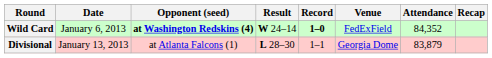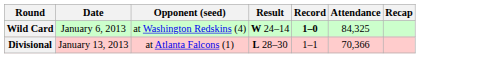- column: (368, 12)
(193, 28) bold -> (190, 28) normal
(428, 28) 84,352 -> (356, 28) 84,325
(428, 45) 83,879 -> (356, 45) 70,366
